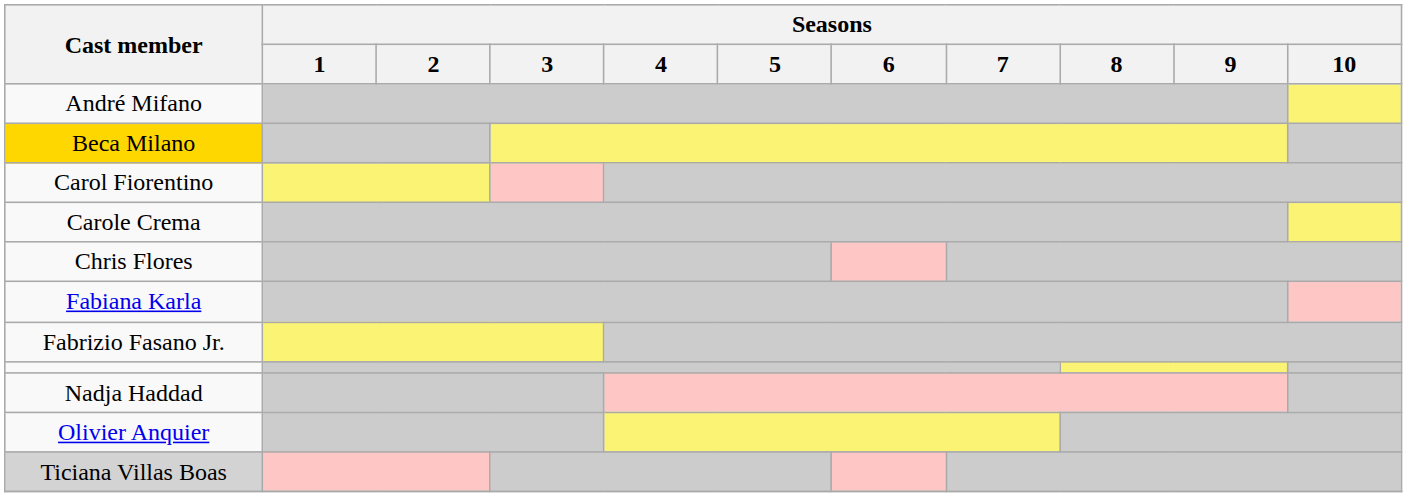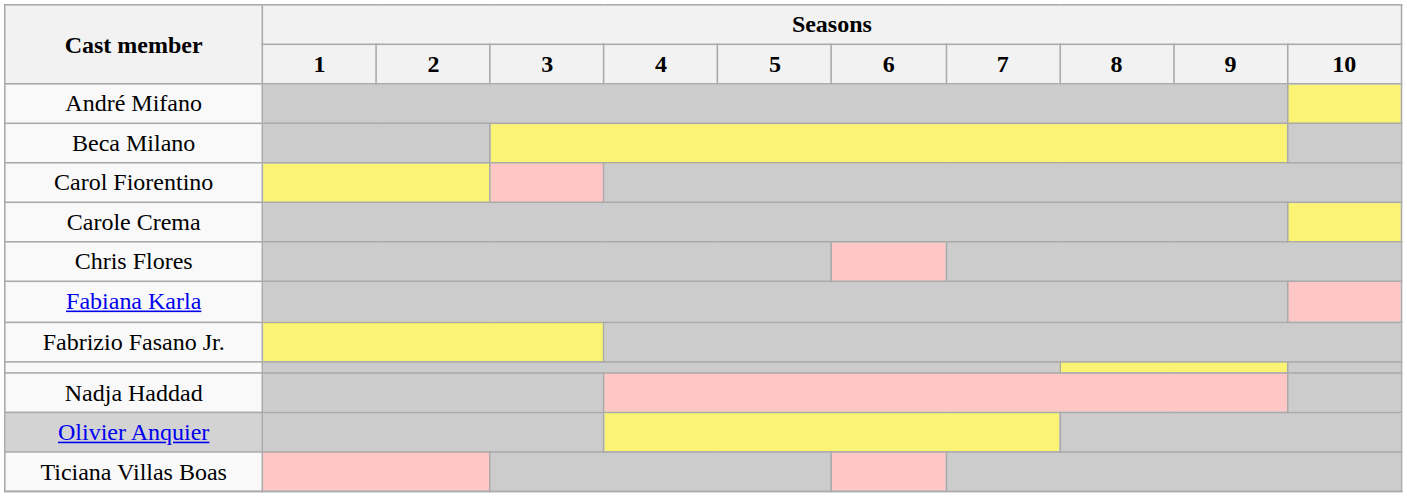(134, 143) gold background -> (134, 143) no background
(134, 431) no background -> (134, 431) lightgrey background
(134, 471) lightgrey background -> (134, 471) no background
